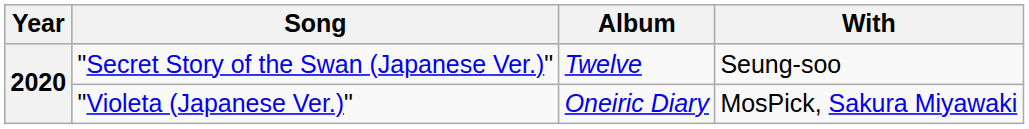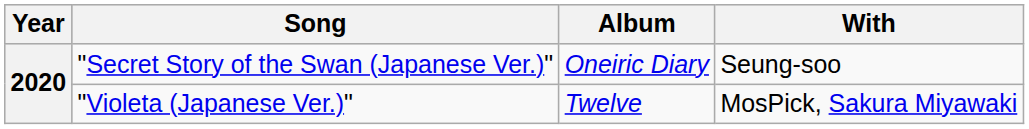(603, 63) Twelve -> (637, 63) Oneiric Diary
(637, 103) Oneiric Diary -> (603, 103) Twelve
